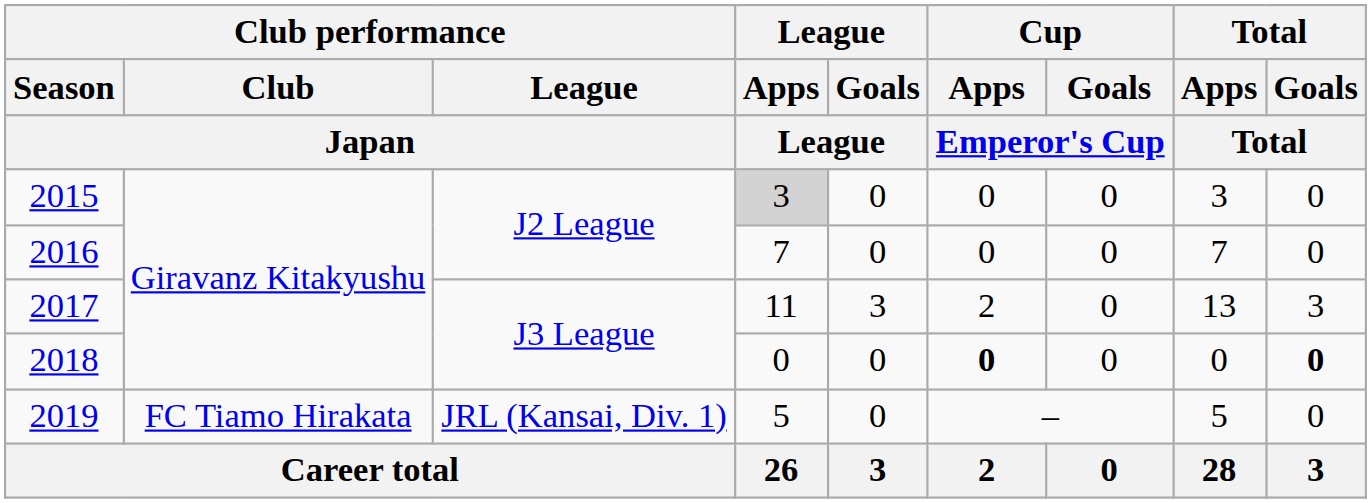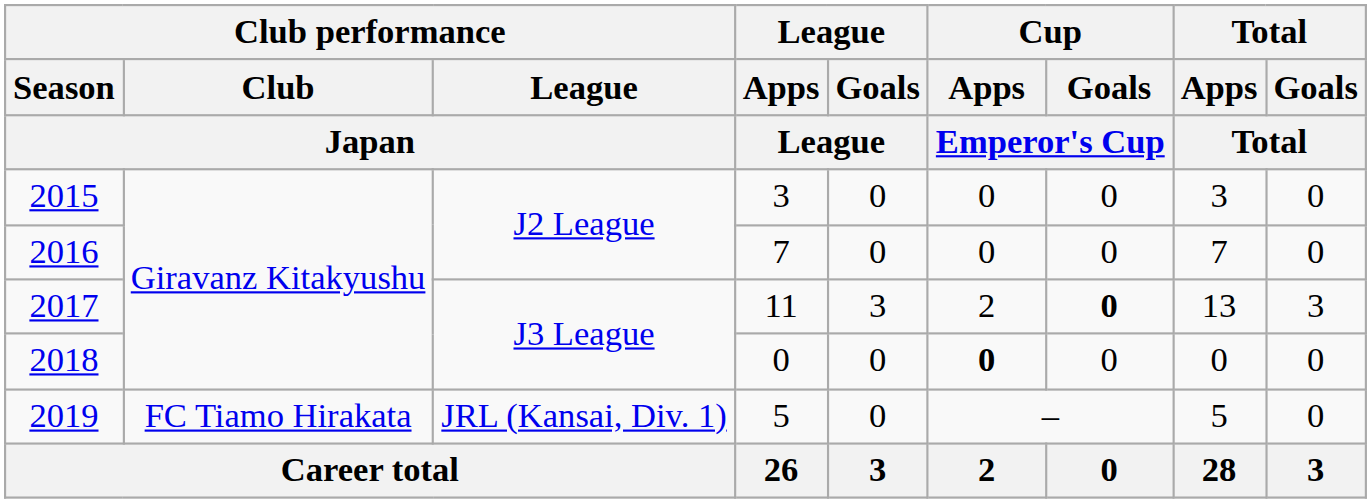(781, 196) lightgrey background -> (781, 196) no background
(1109, 305) normal -> (1109, 305) bold
(1316, 360) bold -> (1316, 360) normal
